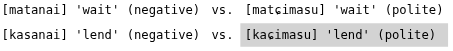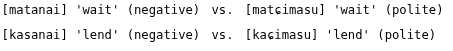(341, 35) lightgrey background -> (341, 35) no background
